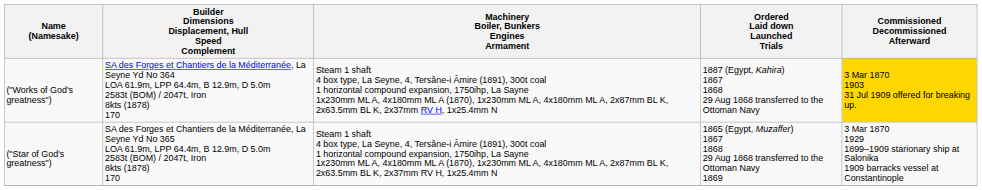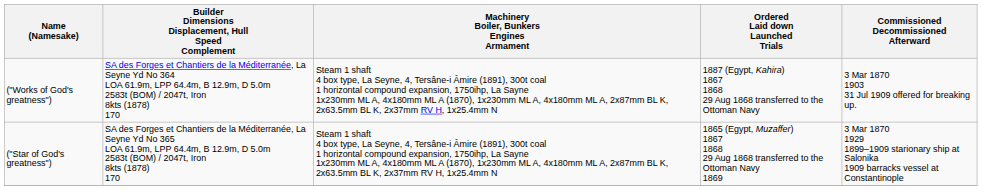(907, 90) gold background -> (907, 90) no background
